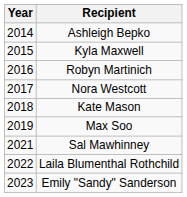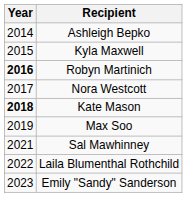(20, 70) normal -> (20, 70) bold
(20, 107) normal -> (20, 107) bold
